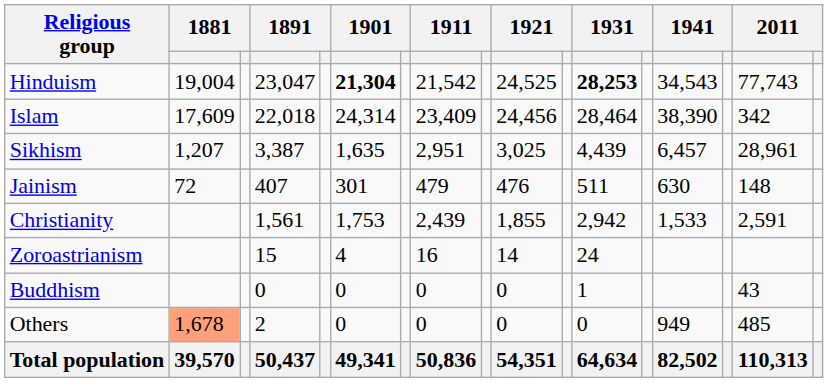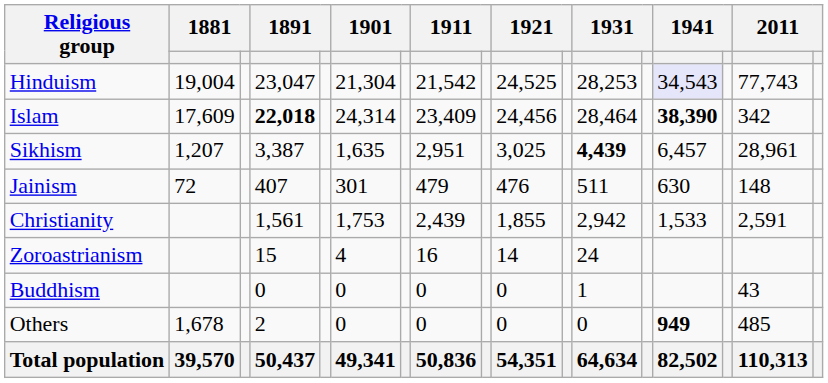(365, 81) bold -> (365, 81) normal
(607, 81) bold -> (607, 81) normal
(687, 81) no background -> (687, 81) lavender background
(285, 116) normal -> (285, 116) bold
(687, 116) normal -> (687, 116) bold
(601, 150) normal -> (601, 150) bold
(199, 324) lightsalmon background -> (199, 324) no background
(674, 324) normal -> (674, 324) bold
